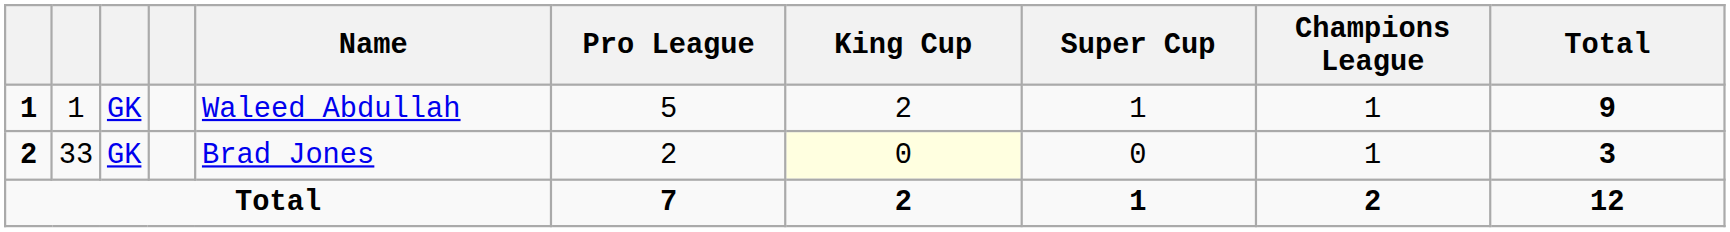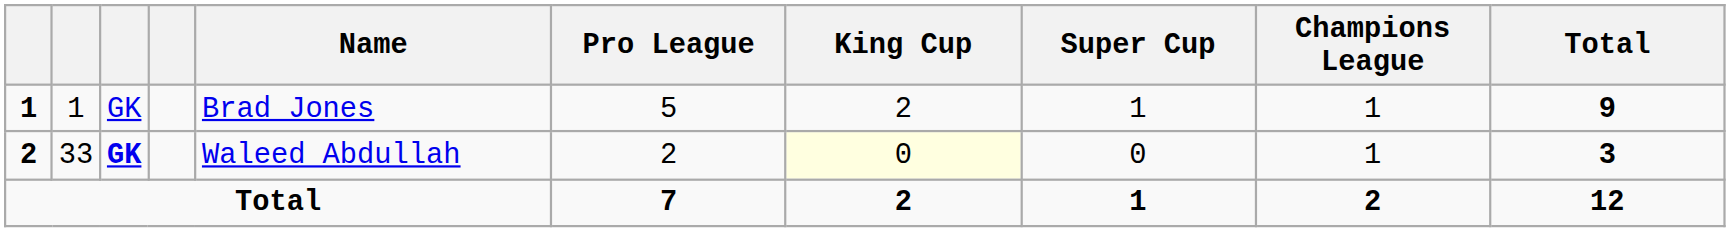(331, 108) Waleed Abdullah -> (288, 108) Brad Jones
(124, 155) normal -> (124, 155) bold
(288, 155) Brad Jones -> (331, 155) Waleed Abdullah
